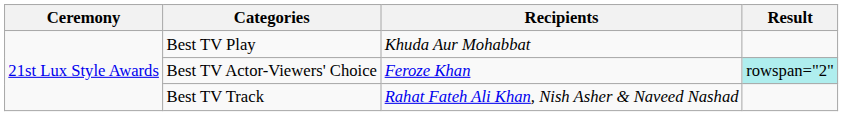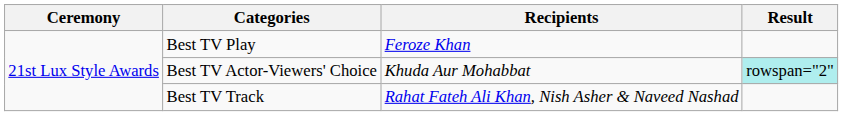(458, 44) Khuda Aur Mohabbat -> (428, 44) Feroze Khan
(428, 70) Feroze Khan -> (458, 70) Khuda Aur Mohabbat
